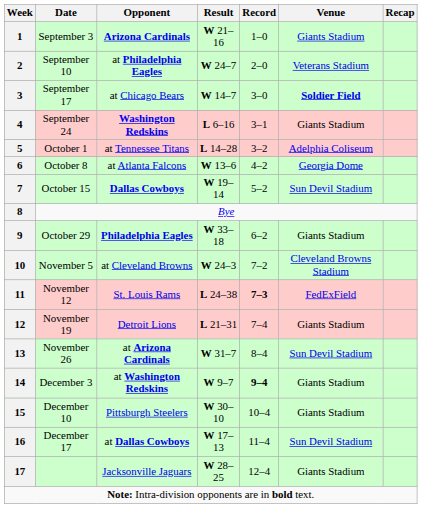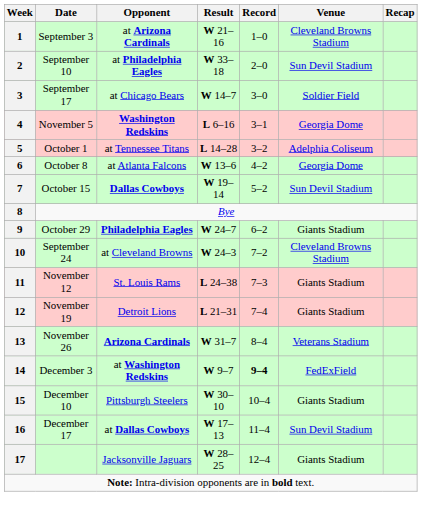(147, 36) Arizona Cardinals -> (147, 36) at Arizona Cardinals
(331, 36) Giants Stadium -> (331, 36) Cleveland Browns Stadium
(219, 65) W 24–7 -> (219, 65) W 33–18
(331, 65) Veterans Stadium -> (331, 65) Sun Devil Stadium
(331, 95) bold -> (331, 95) normal
(66, 124) September 24 -> (66, 124) November 5
(331, 124) Giants Stadium -> (331, 124) Georgia Dome
(219, 235) W 33–18 -> (219, 229) W 24–7
(66, 265) November 5 -> (66, 252) September 24
(259, 294) bold -> (259, 282) normal
(331, 294) FedExField -> (331, 282) Giants Stadium
(147, 353) at Arizona Cardinals -> (147, 341) Arizona Cardinals
(331, 353) Sun Devil Stadium -> (331, 341) Veterans Stadium
(331, 383) Giants Stadium -> (331, 370) FedExField
